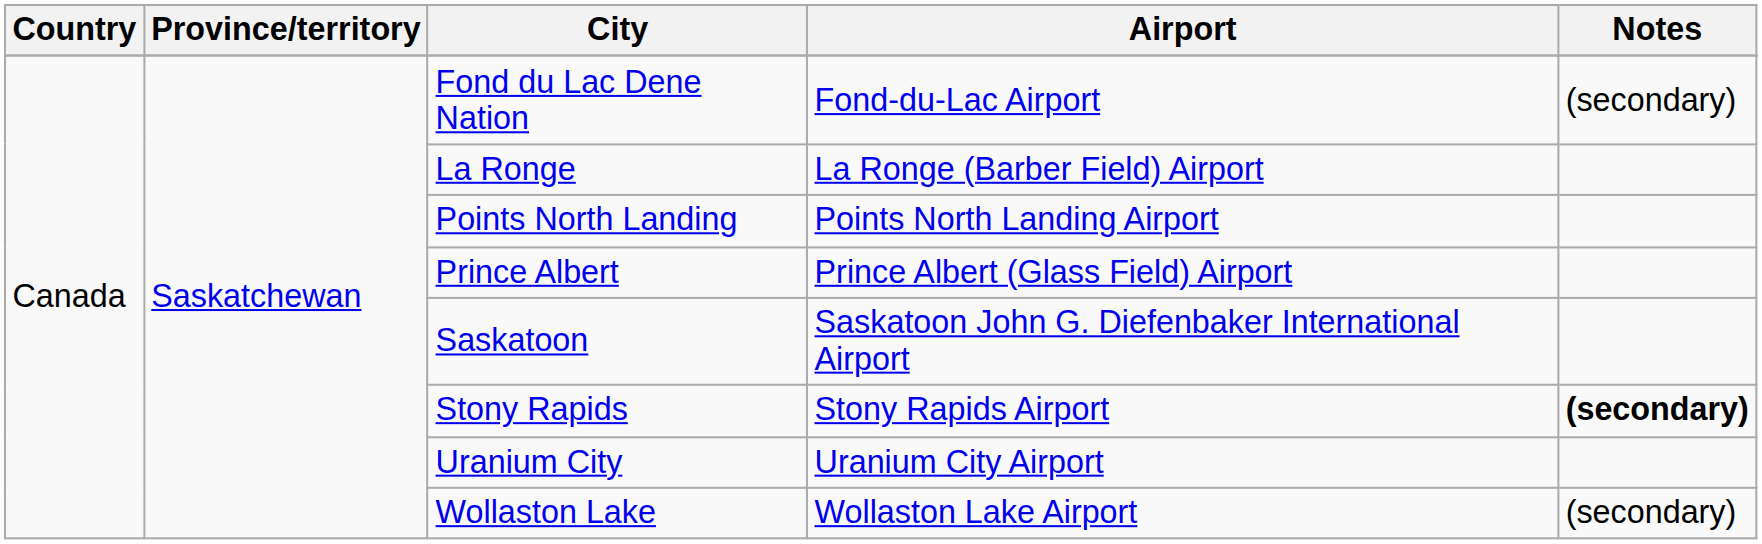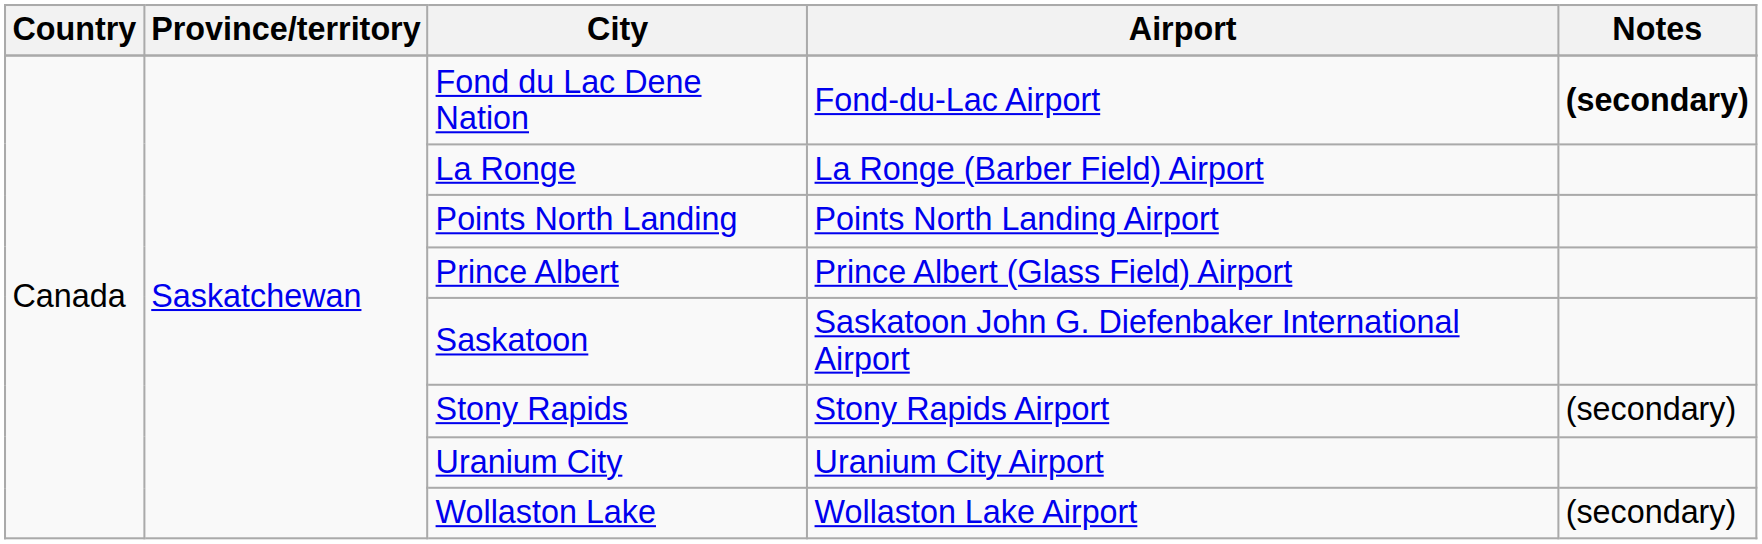(1651, 99) normal -> (1657, 99) bold
(1657, 410) bold -> (1651, 410) normal
